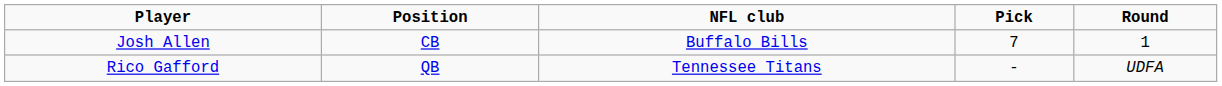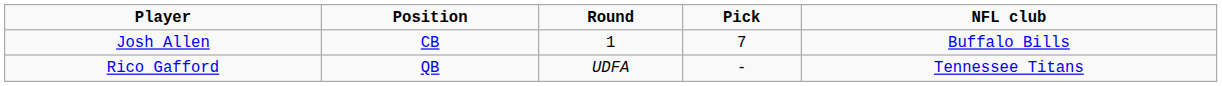columns swapped: (1145, 17) <-> (747, 17)
